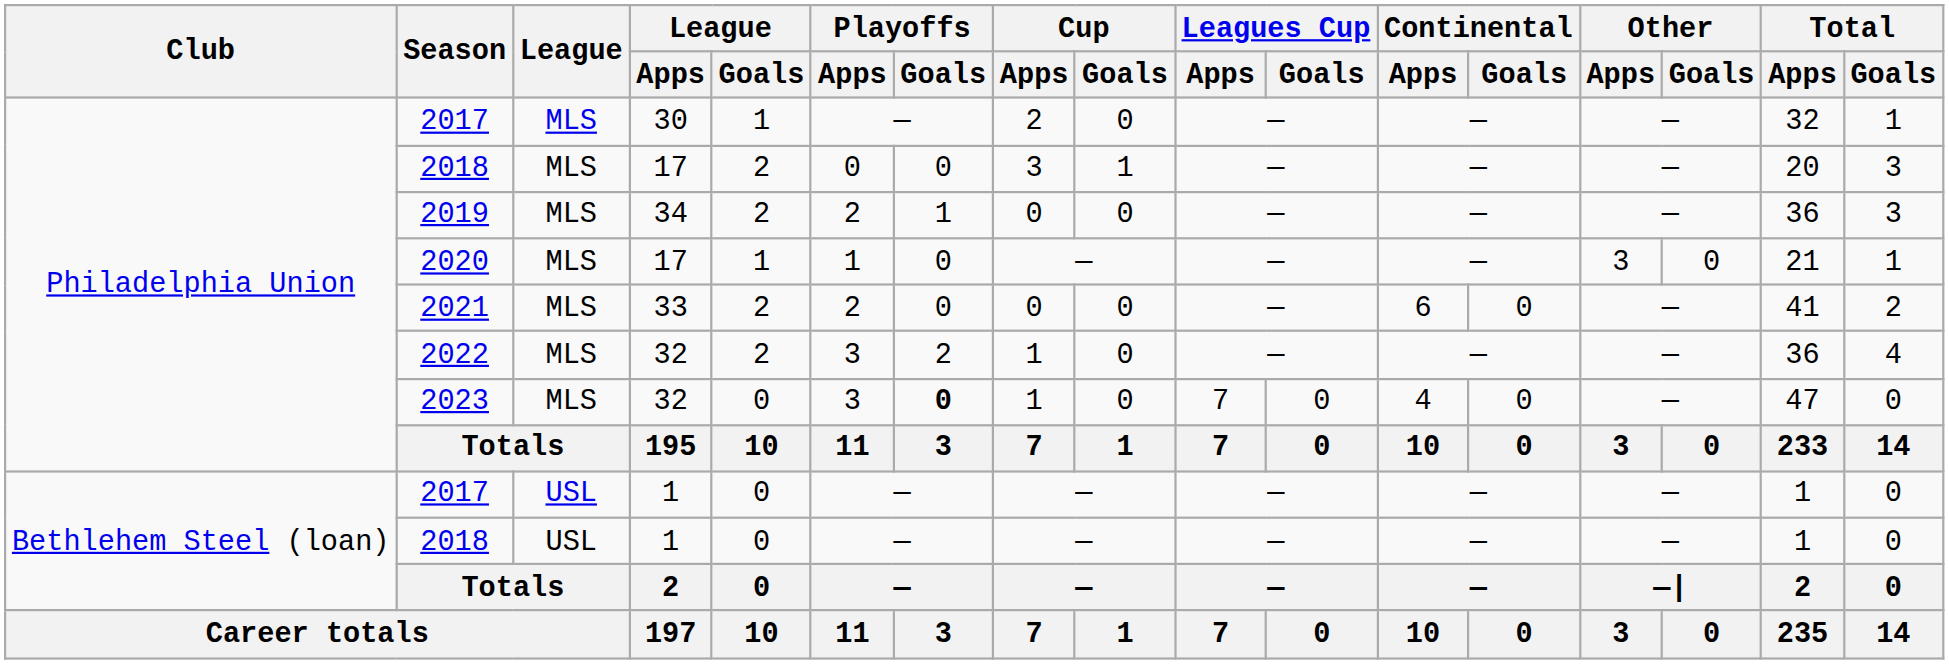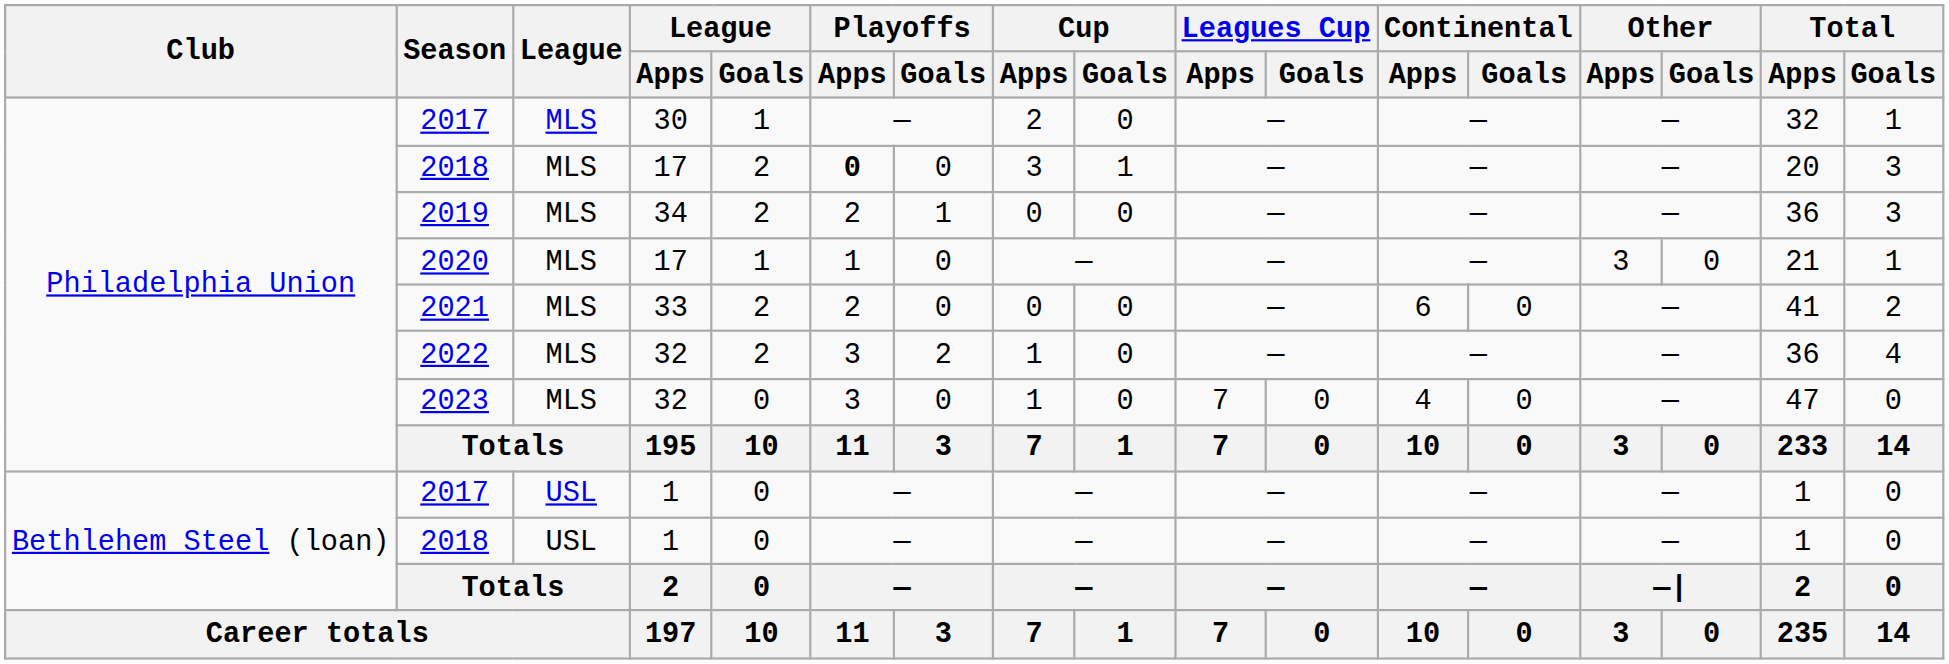(852, 168) normal -> (852, 168) bold
(943, 401) bold -> (943, 401) normal
